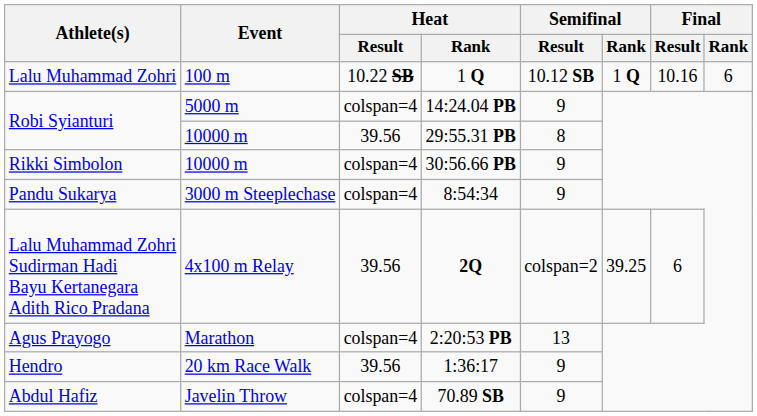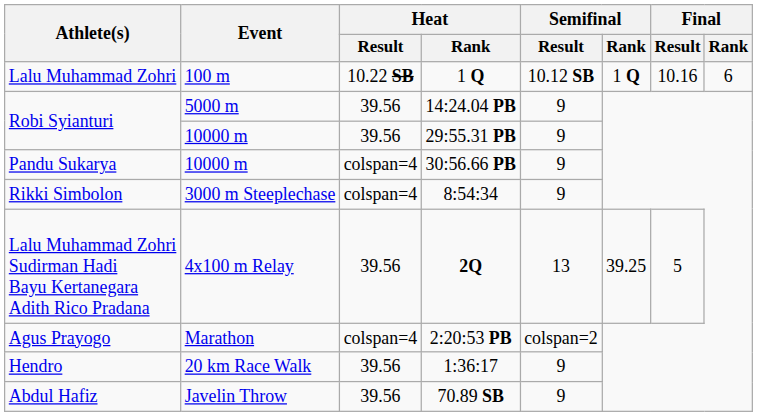(380, 106) colspan=4 -> (380, 106) 39.56
(561, 135) 8 -> (561, 135) 9
(66, 165) Rikki Simbolon -> (63, 165) Pandu Sukarya
(63, 194) Pandu Sukarya -> (66, 194) Rikki Simbolon
(561, 266) colspan=2 -> (561, 266) 13
(677, 266) 6 -> (677, 266) 5
(561, 337) 13 -> (561, 337) colspan=2
(380, 396) colspan=4 -> (380, 396) 39.56
